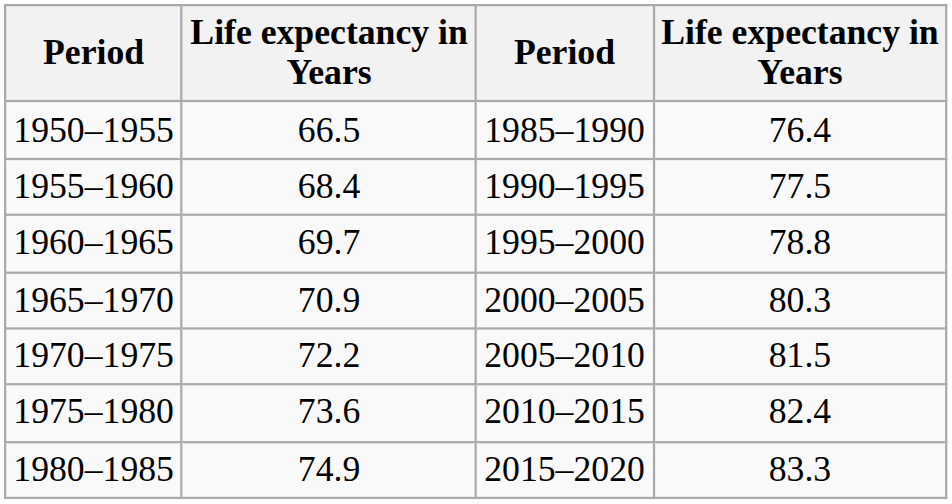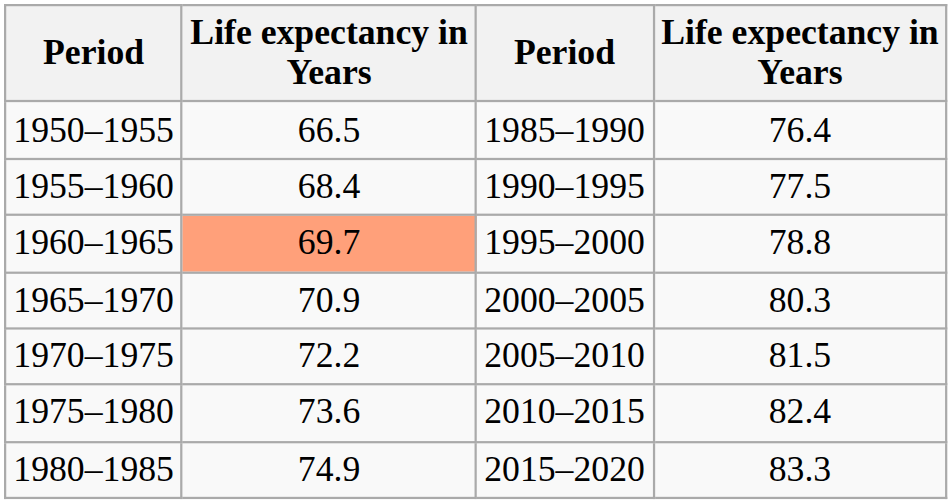(329, 242) no background -> (329, 242) lightsalmon background
